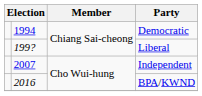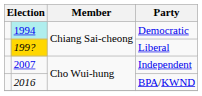(25, 30) no background -> (25, 30) paleturquoise background
(25, 47) no background -> (25, 47) gold background
